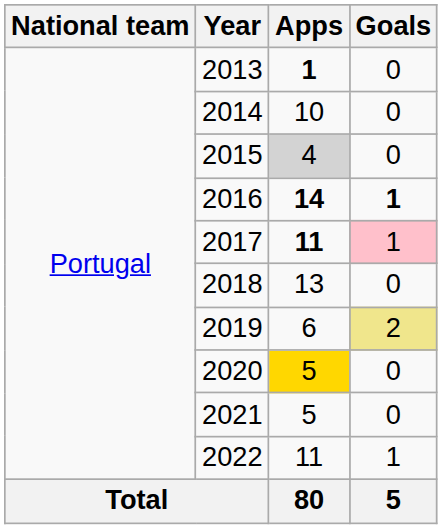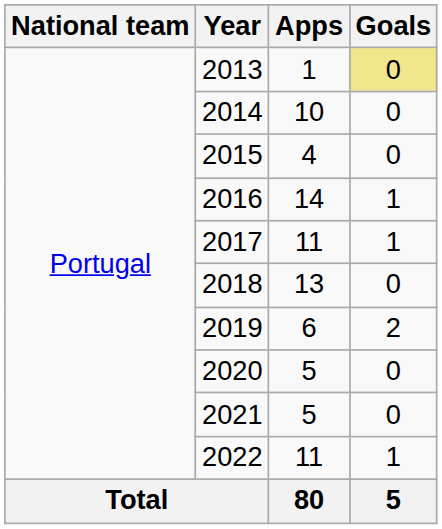(309, 69) bold -> (309, 69) normal
(393, 69) no background -> (393, 69) khaki background
(309, 155) lightgrey background -> (309, 155) no background
(309, 198) bold -> (309, 198) normal
(393, 198) bold -> (393, 198) normal
(309, 241) bold -> (309, 241) normal
(393, 241) pink background -> (393, 241) no background
(393, 328) khaki background -> (393, 328) no background
(309, 371) gold background -> (309, 371) no background
